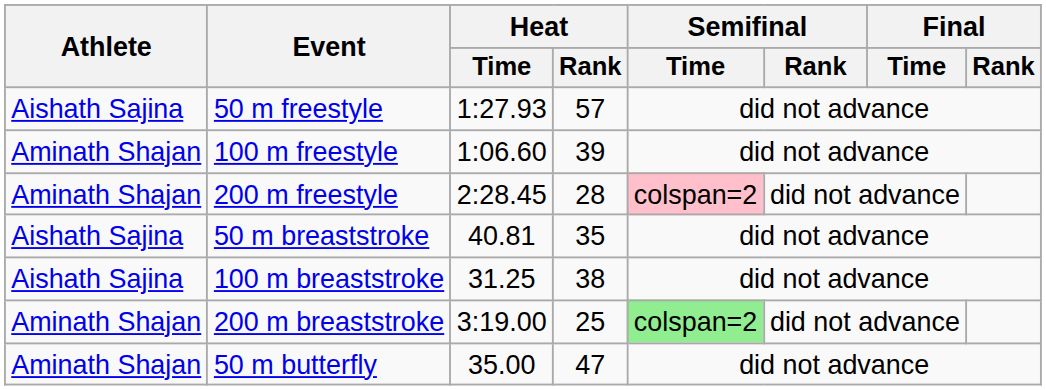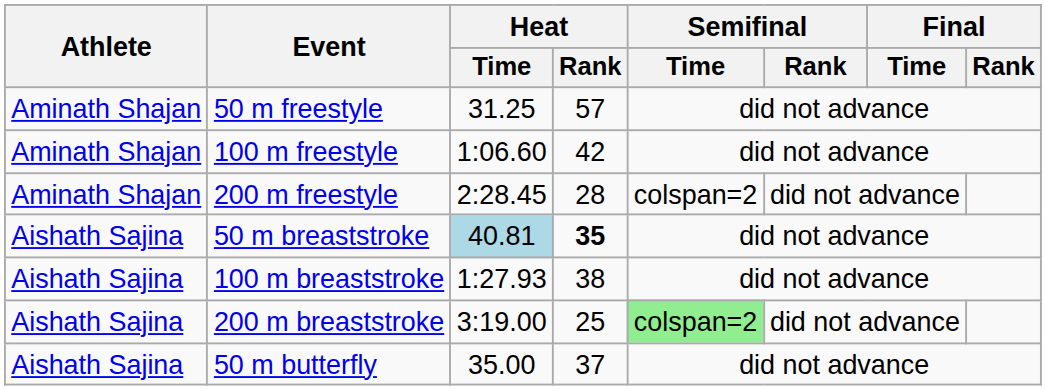(97, 109) Aishath Sajina -> (106, 109) Aminath Shajan
(502, 109) 1:27.93 -> (502, 109) 31.25
(590, 152) 39 -> (590, 152) 42
(696, 194) pink background -> (696, 194) no background
(502, 237) no background -> (502, 237) lightblue background
(590, 237) normal -> (590, 237) bold
(502, 279) 31.25 -> (502, 279) 1:27.93
(106, 322) Aminath Shajan -> (97, 322) Aishath Sajina
(106, 365) Aminath Shajan -> (97, 365) Aishath Sajina
(590, 365) 47 -> (590, 365) 37
